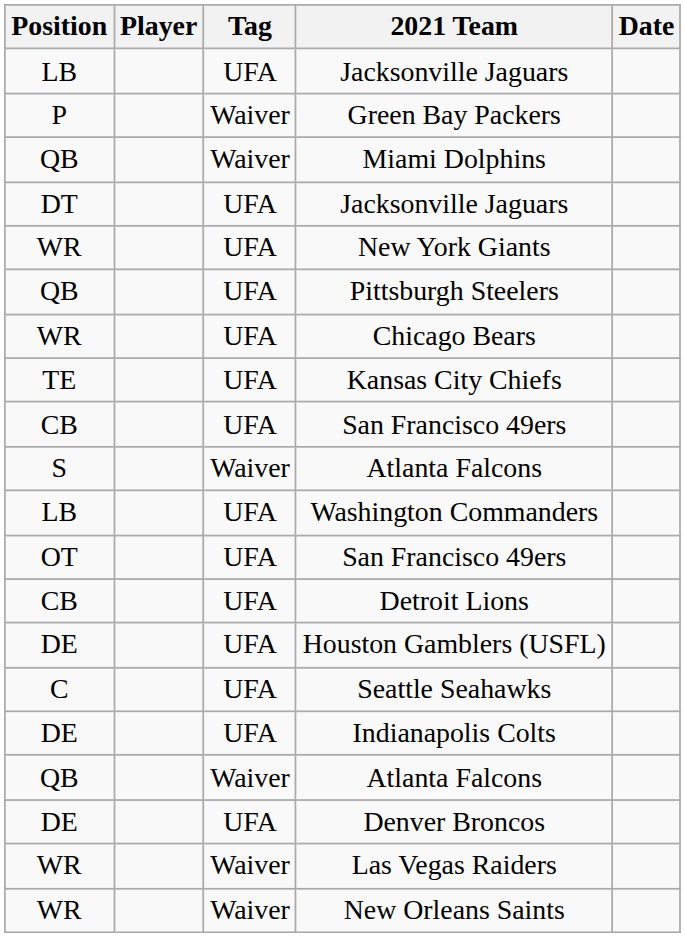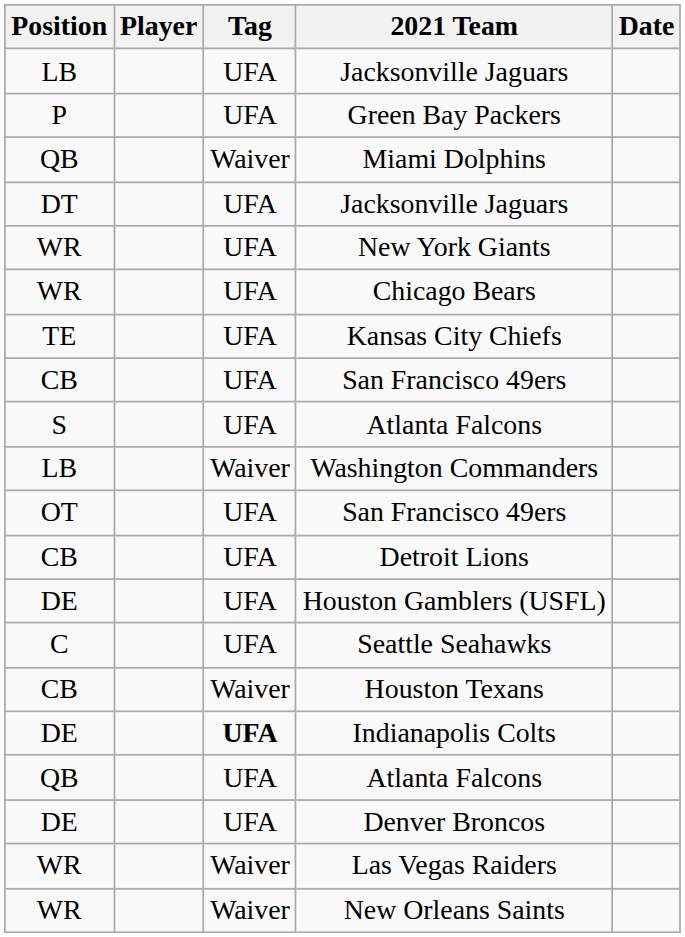(250, 114) Waiver -> (250, 114) UFA
- row: (59, 291)
(250, 468) Waiver -> (250, 423) UFA
(250, 512) UFA -> (250, 468) Waiver
+ row: (59, 688)
(250, 733) normal -> (250, 733) bold
(250, 777) Waiver -> (250, 777) UFA
